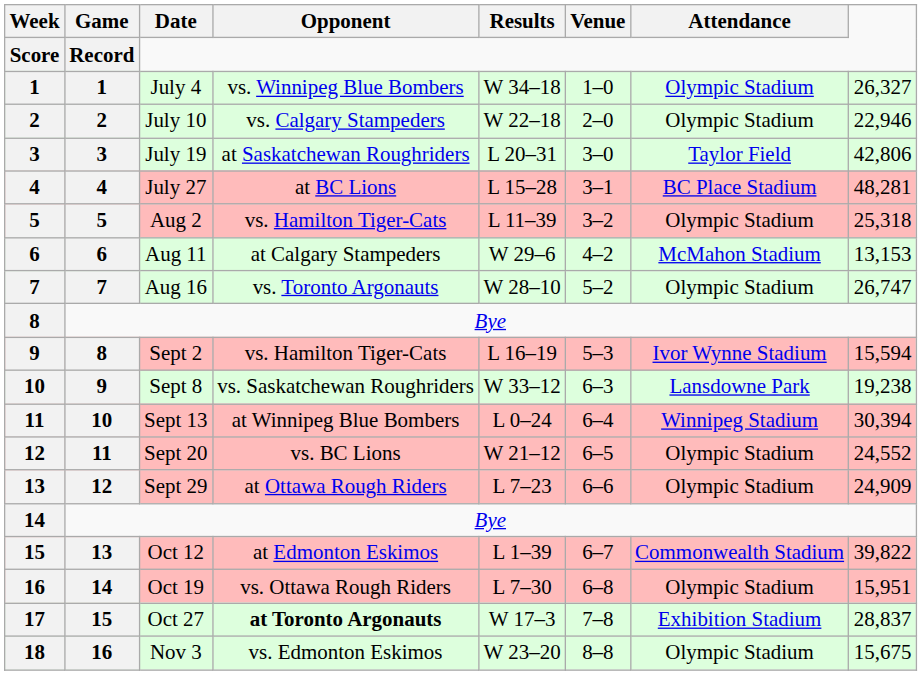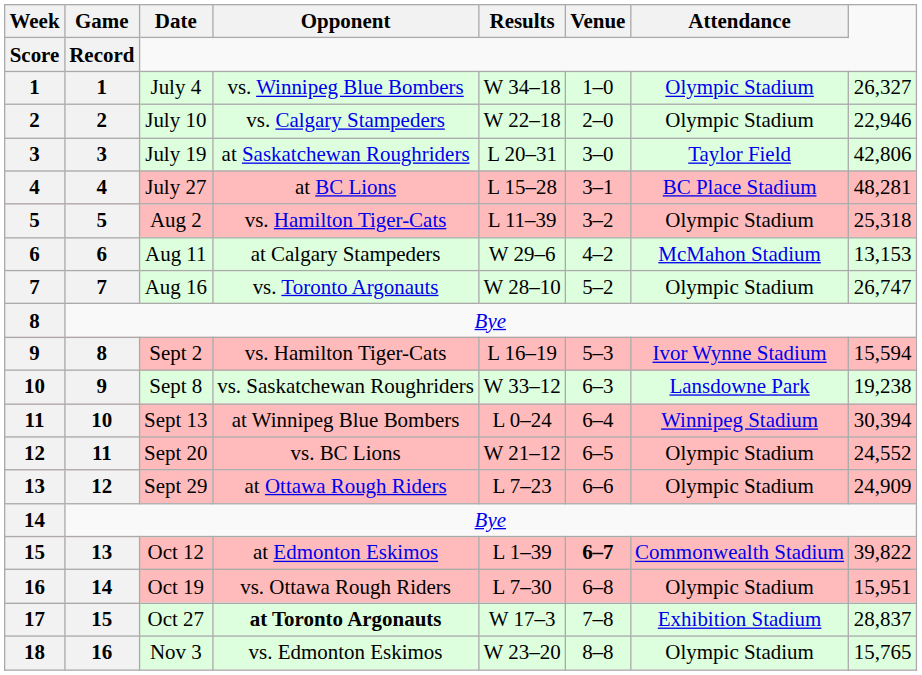(598, 552) normal -> (598, 552) bold
(883, 652) 15,675 -> (883, 652) 15,765
